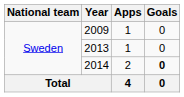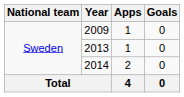(162, 65) bold -> (162, 65) normal
